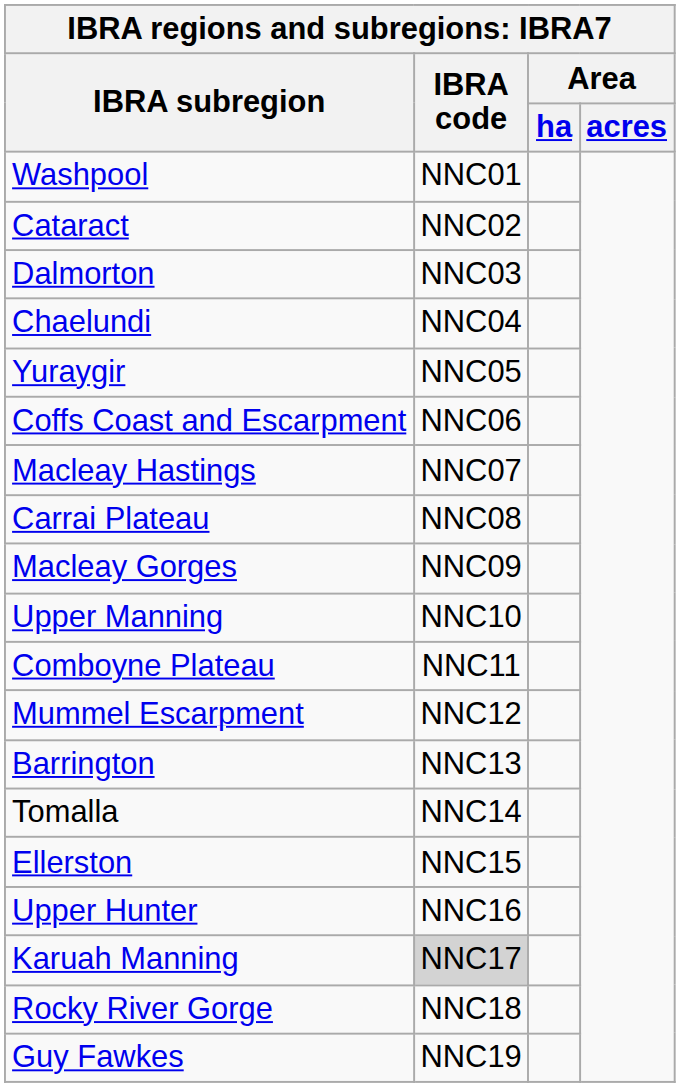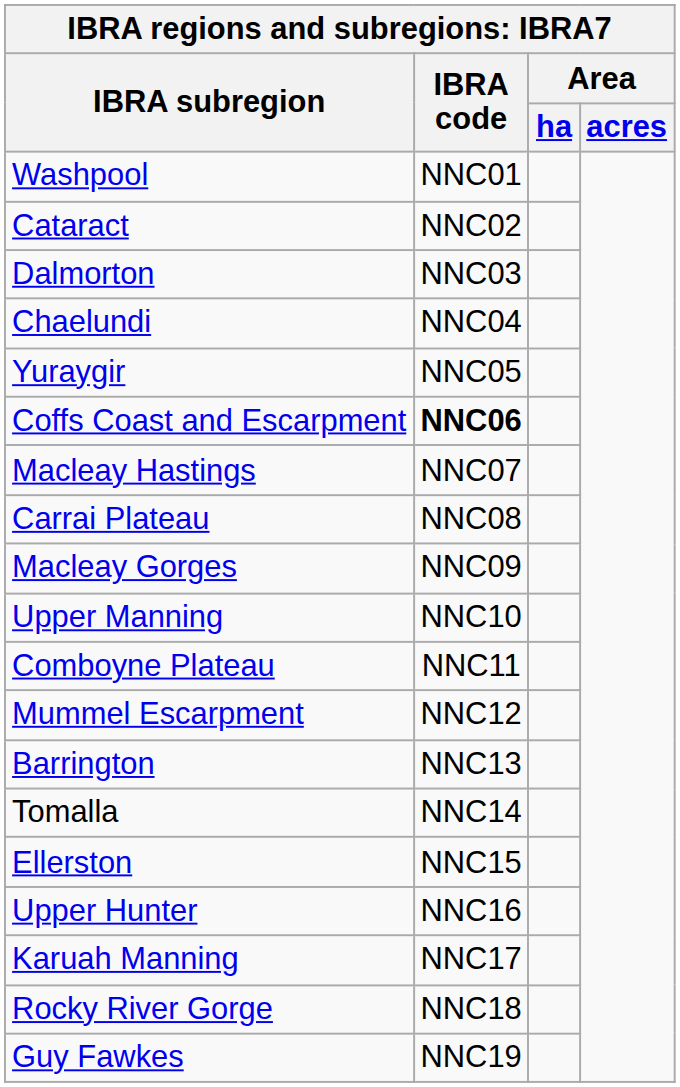(471, 420) normal -> (471, 420) bold
(471, 959) lightgrey background -> (471, 959) no background
